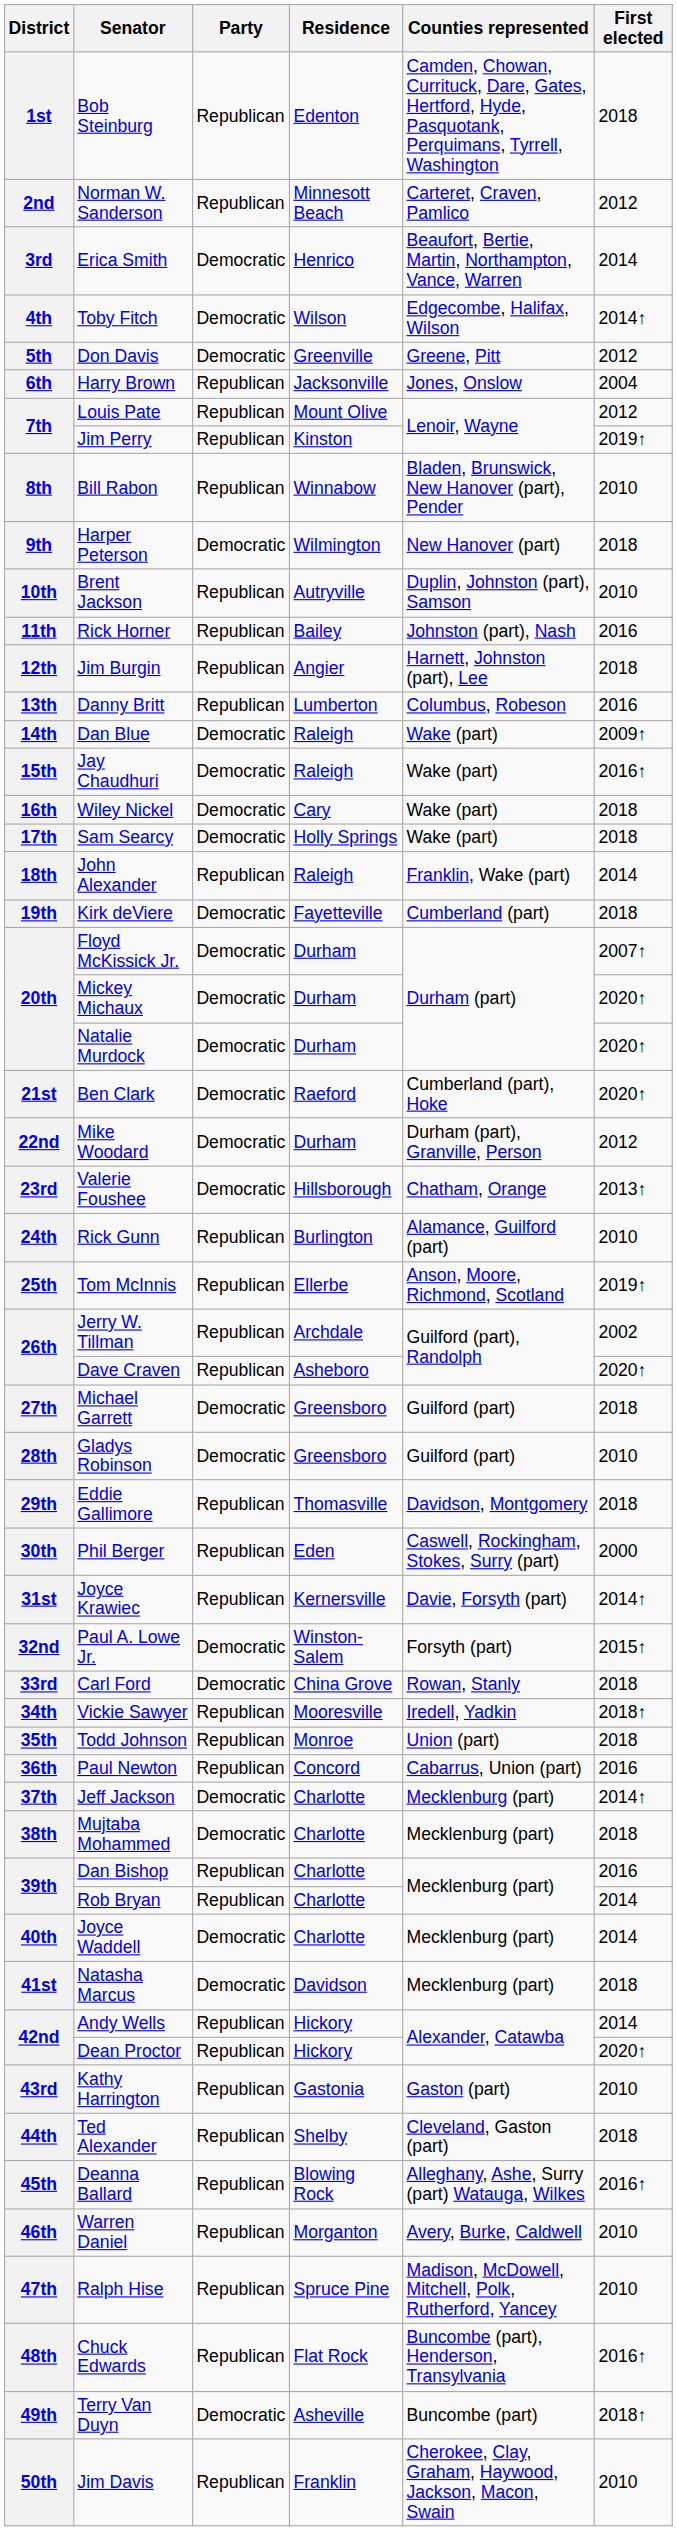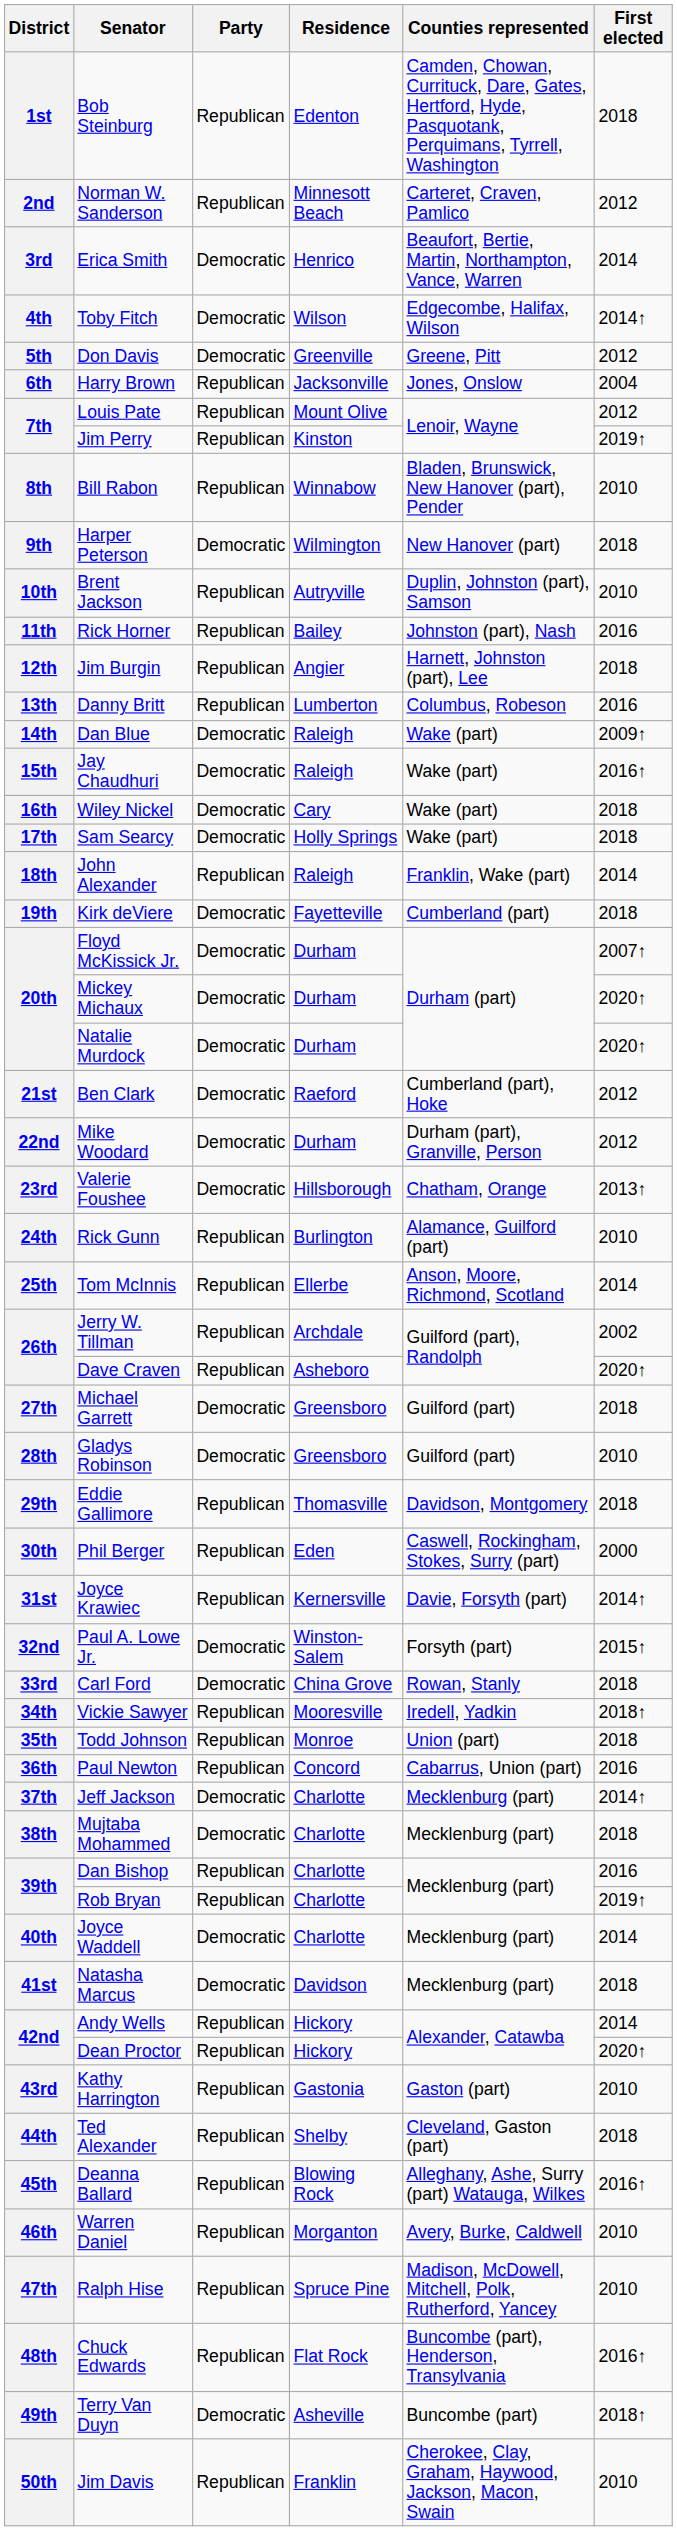(622, 1094) 2020↑ -> (618, 1094) 2012
(622, 1285) 2019↑ -> (618, 1285) 2014
(618, 1900) 2014 -> (622, 1900) 2019↑
